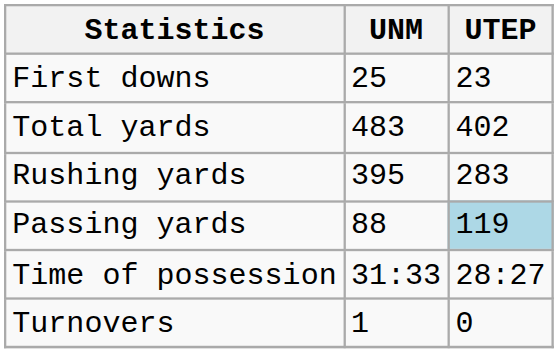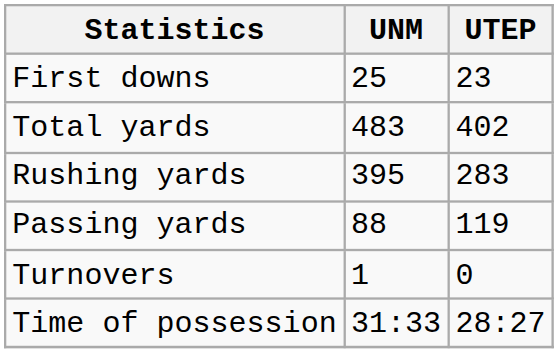(482, 225) lightblue background -> (482, 225) no background
rows swapped: (93, 323) <-> (175, 274)
